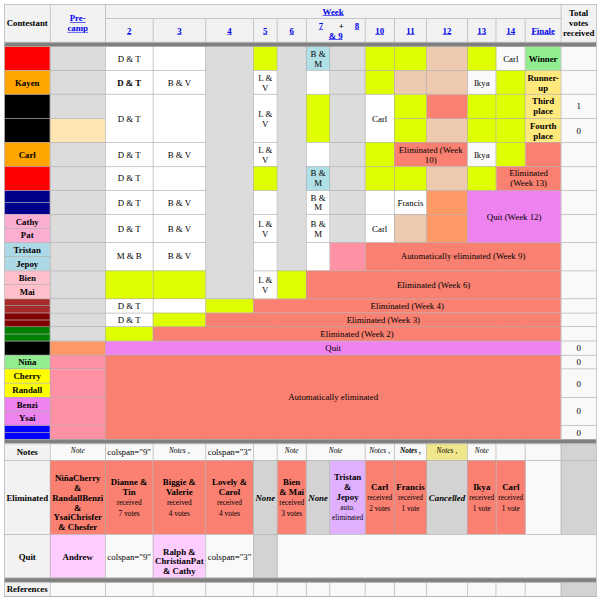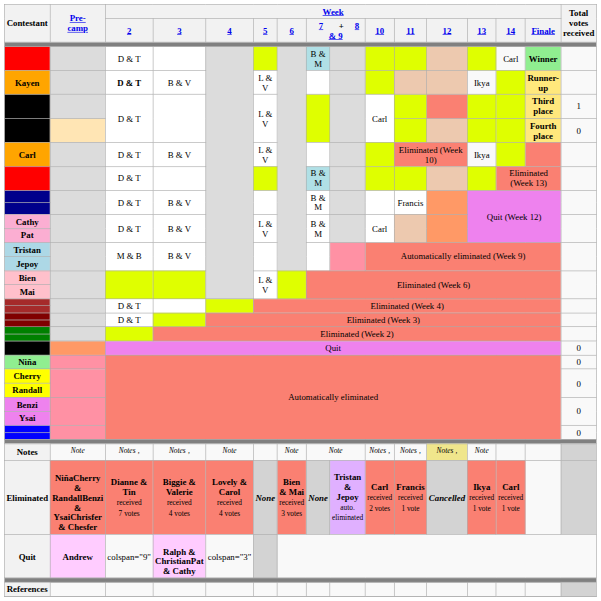(129, 452) colspan="9" -> (129, 453) Notes ,
(230, 452) colspan="3" -> (230, 451) Note
(410, 453) bold -> (410, 453) normal
